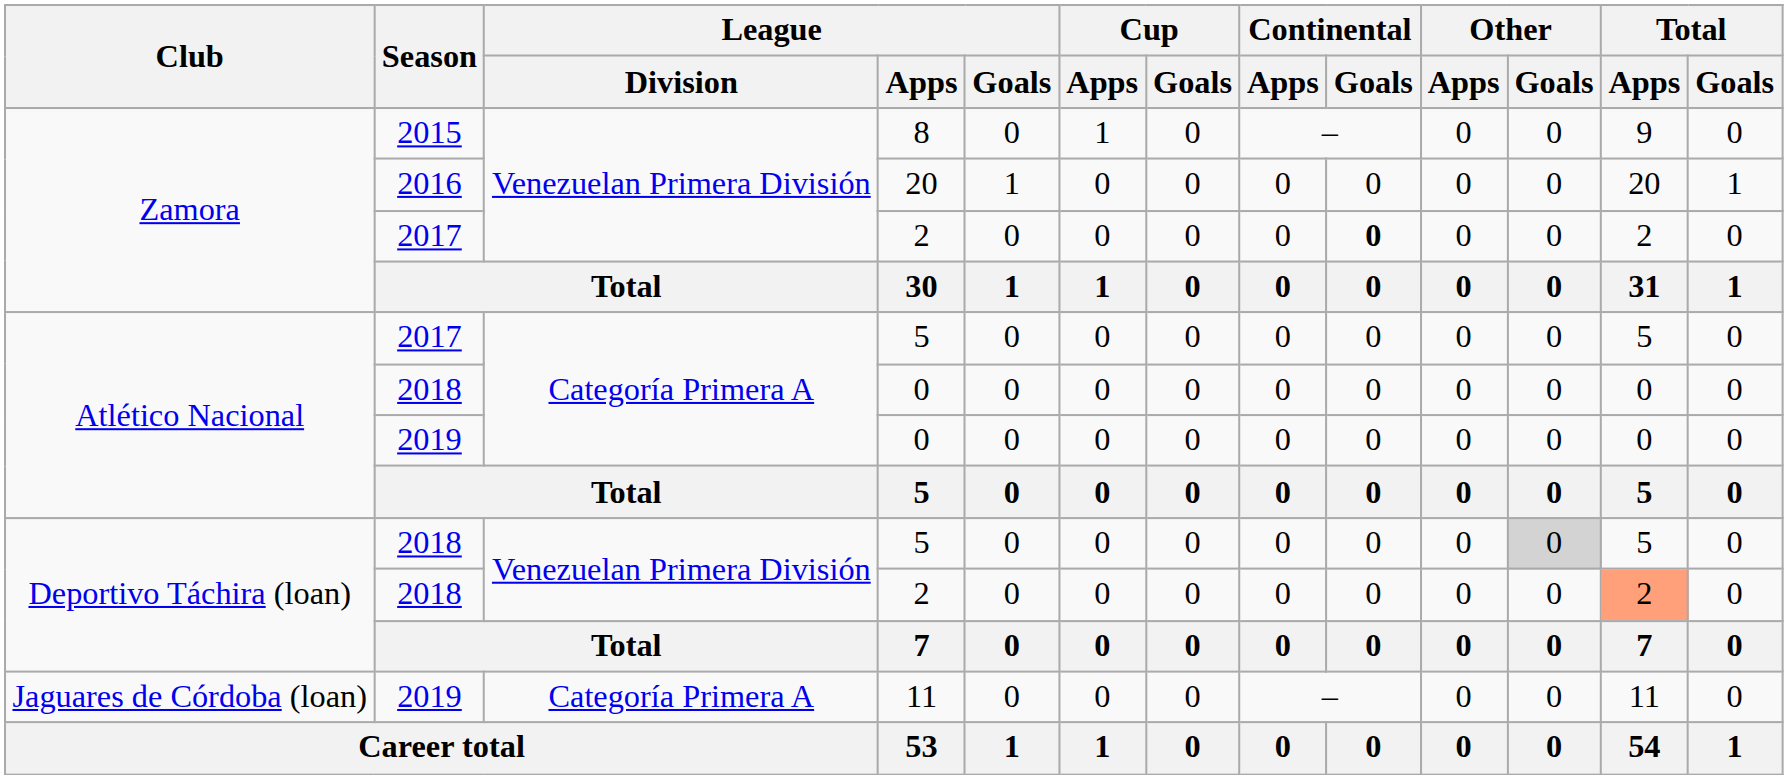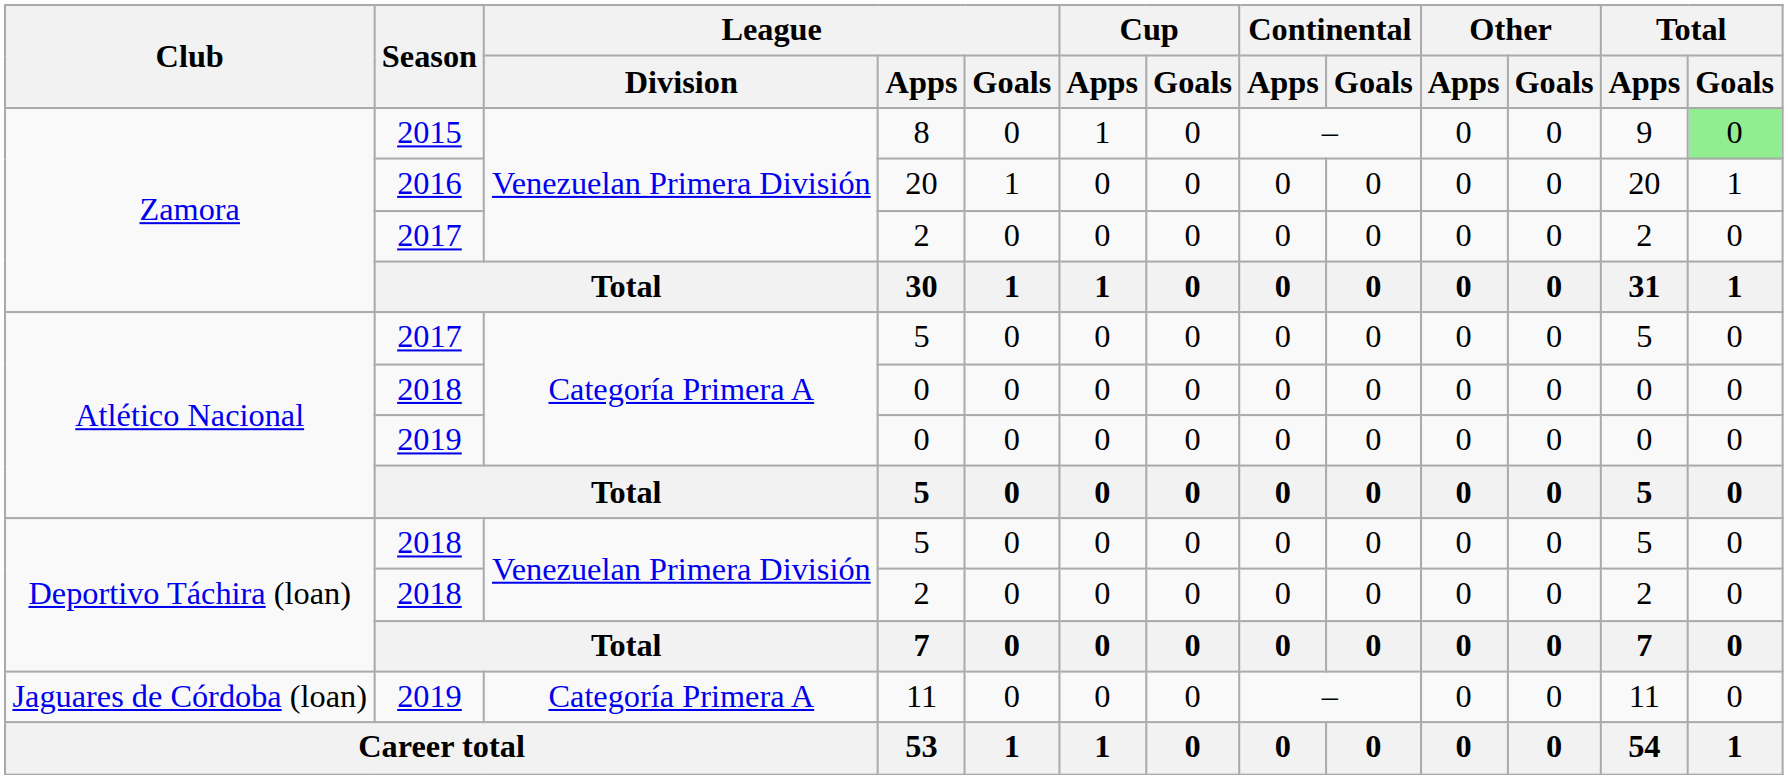(1735, 132) no background -> (1735, 132) lightgreen background
(1373, 235) bold -> (1373, 235) normal
(1554, 542) lightgrey background -> (1554, 542) no background
(1644, 593) lightsalmon background -> (1644, 593) no background
